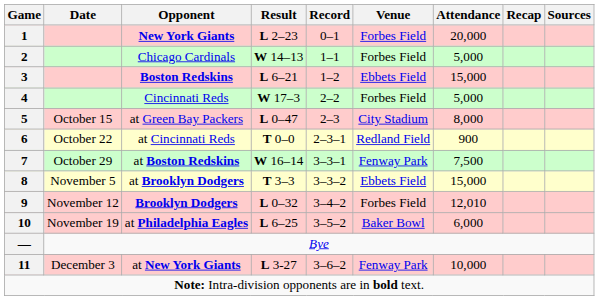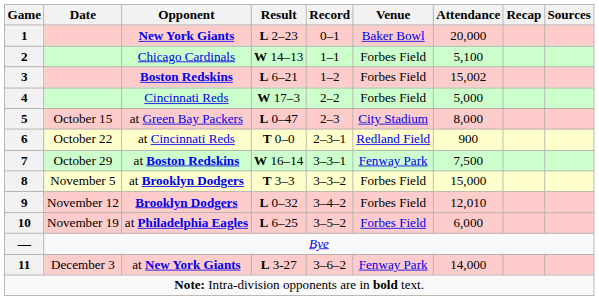(393, 35) Forbes Field -> (393, 35) Baker Bowl
(468, 56) 5,000 -> (468, 56) 5,100
(393, 77) Ebbets Field -> (393, 77) Forbes Field
(468, 77) 15,000 -> (468, 77) 15,002
(393, 181) Ebbets Field -> (393, 181) Forbes Field
(393, 222) Baker Bowl -> (393, 222) Forbes Field
(468, 264) 10,000 -> (468, 264) 14,000
